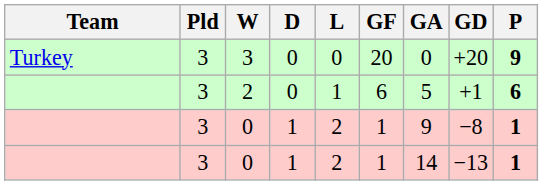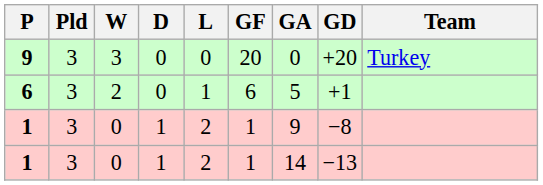columns swapped: (93, 22) <-> (516, 22)
